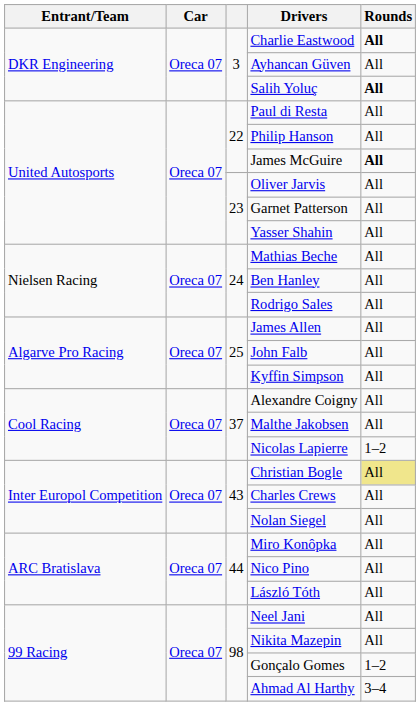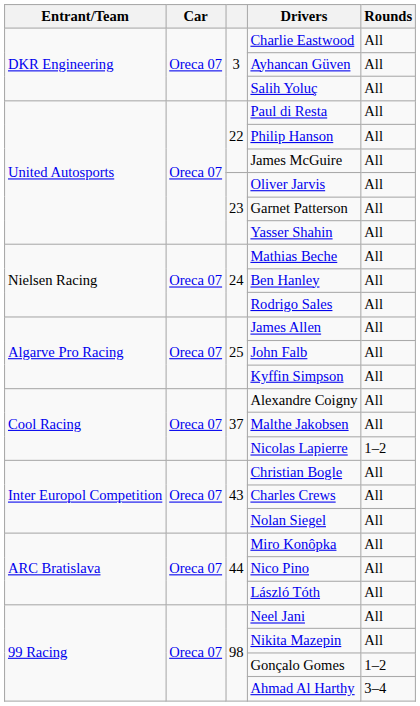(374, 40) bold -> (374, 40) normal
(374, 88) bold -> (374, 88) normal
(374, 160) bold -> (374, 160) normal
(374, 472) khaki background -> (374, 472) no background
